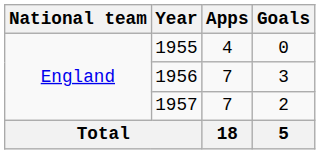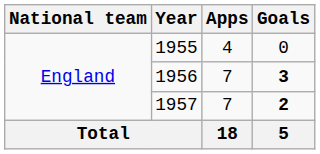(284, 77) normal -> (284, 77) bold
(284, 106) normal -> (284, 106) bold
